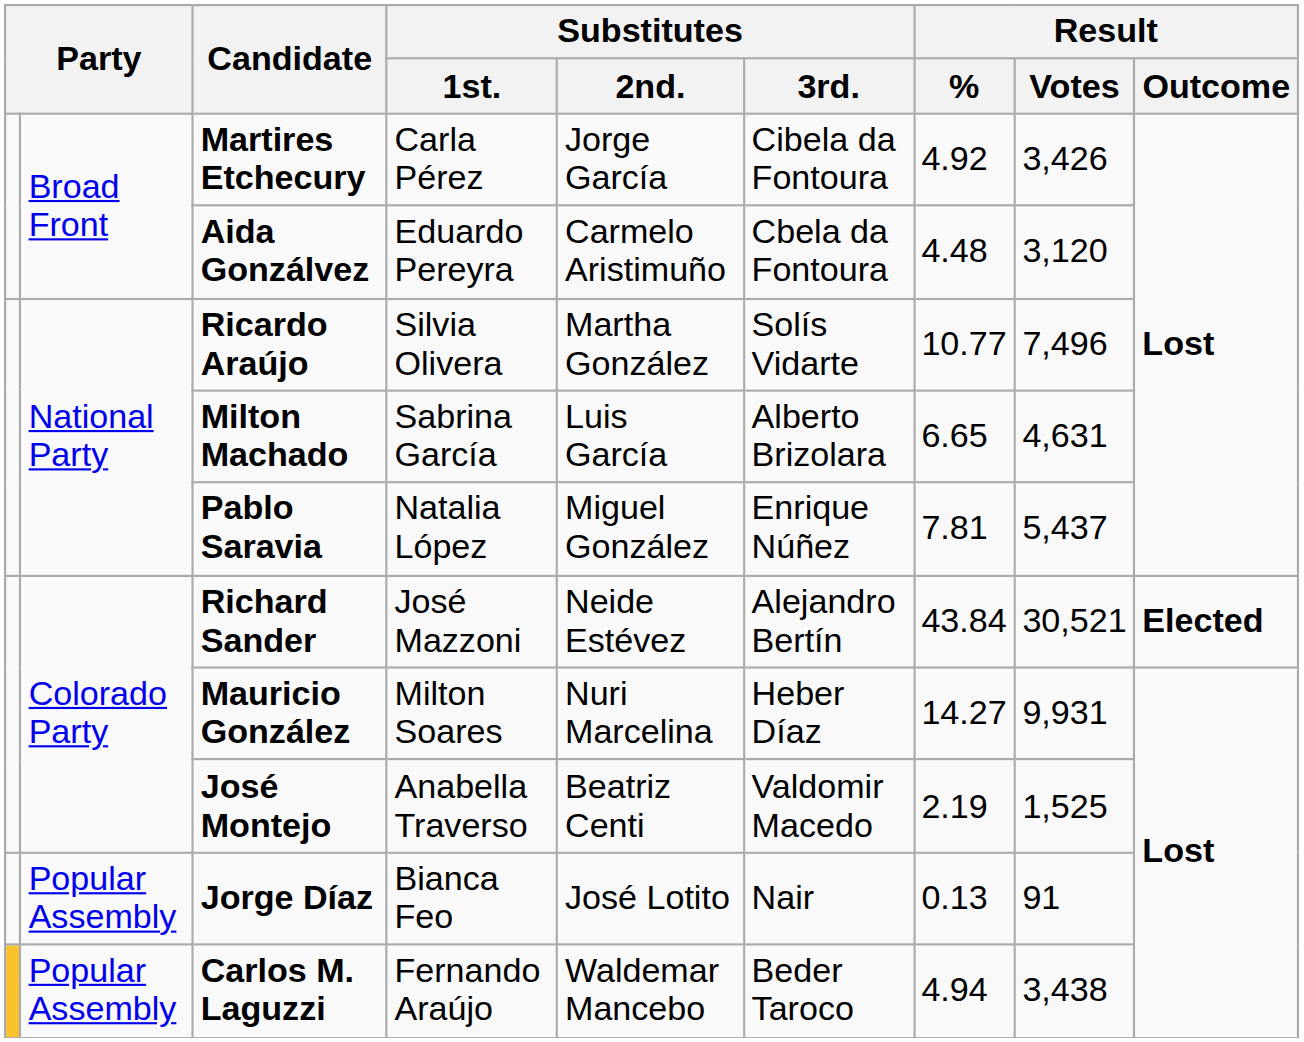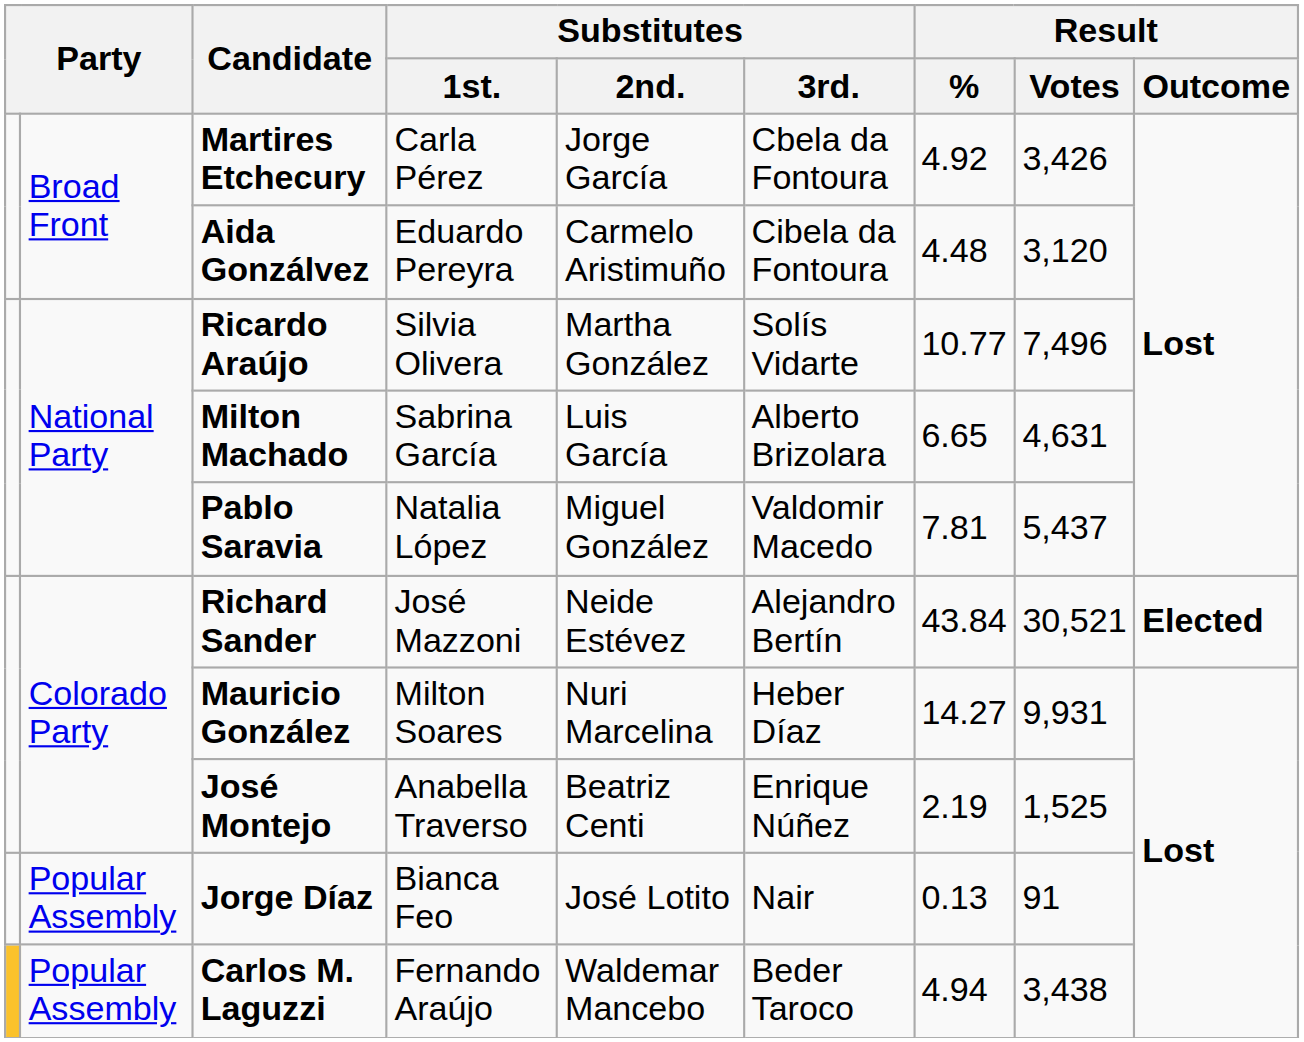(824, 158) Cibela da Fontoura -> (820, 158) Cbela da Fontoura
(820, 251) Cbela da Fontoura -> (824, 251) Cibela da Fontoura
(810, 528) Enrique Núñez -> (818, 528) Valdomir Macedo
(818, 805) Valdomir Macedo -> (810, 805) Enrique Núñez
